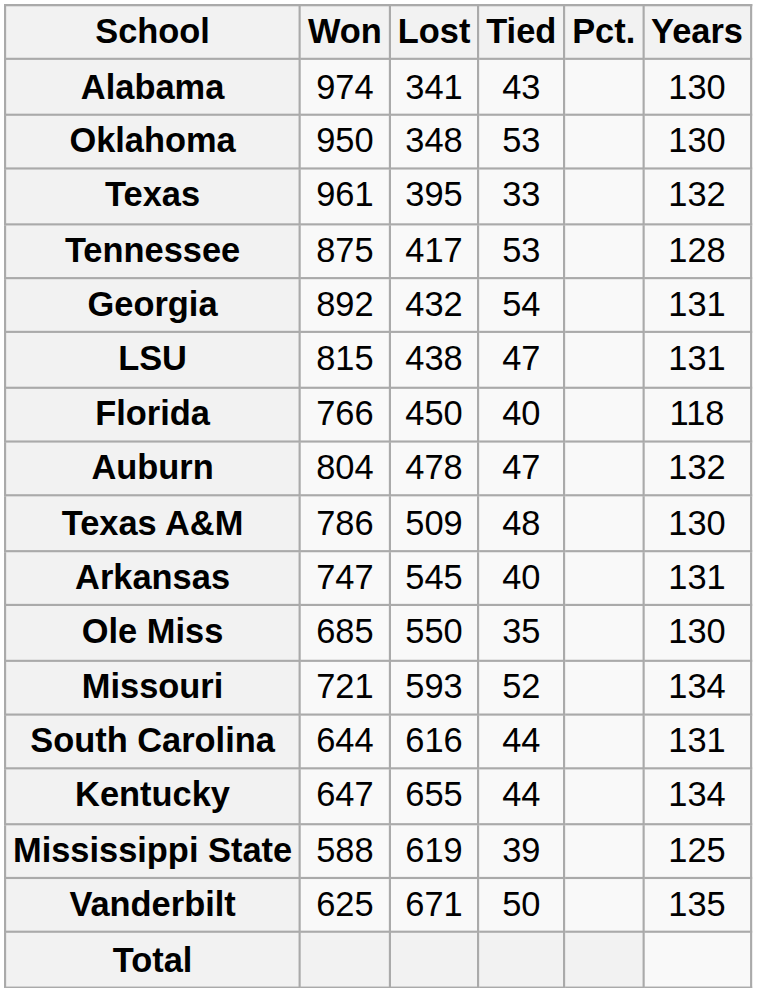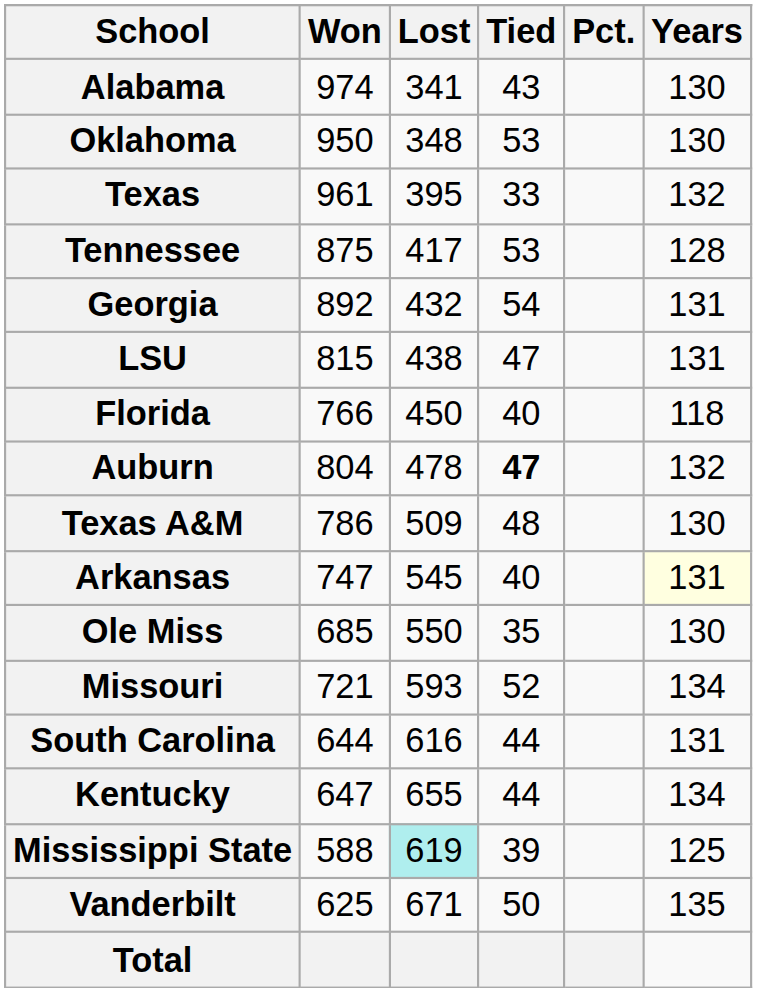(521, 468) normal -> (521, 468) bold
(697, 577) no background -> (697, 577) lightyellow background
(434, 850) no background -> (434, 850) paleturquoise background
